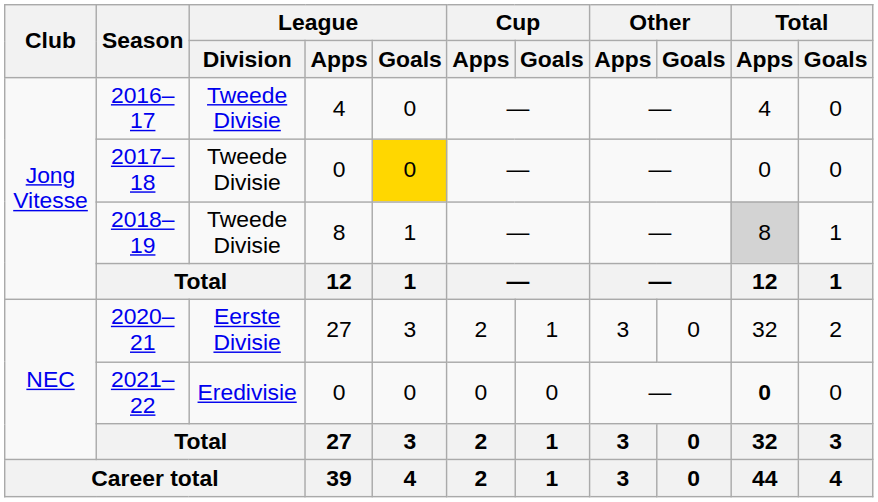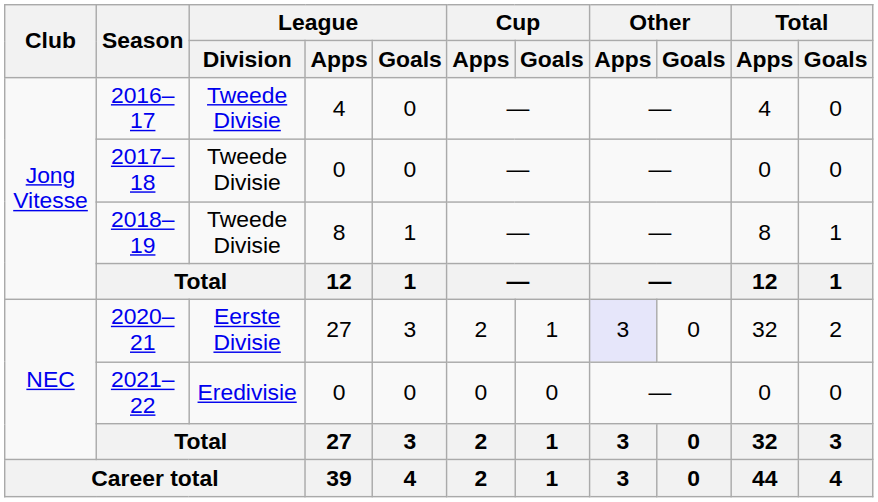(410, 170) gold background -> (410, 170) no background
(765, 232) lightgrey background -> (765, 232) no background
(623, 330) no background -> (623, 330) lavender background
(765, 392) bold -> (765, 392) normal
